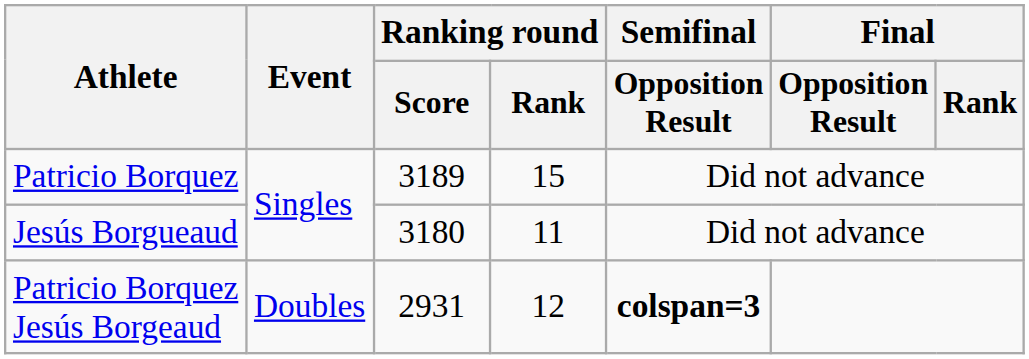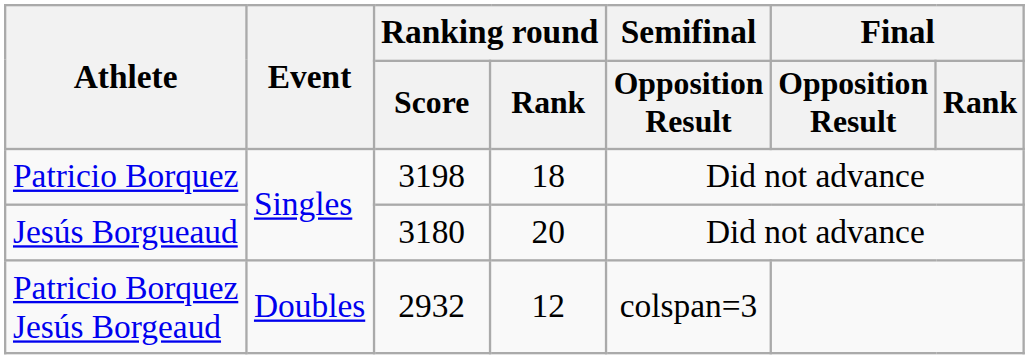(432, 176) 3189 -> (432, 176) 3198
(548, 176) 15 -> (548, 176) 18
(548, 231) 11 -> (548, 231) 20
(432, 306) 2931 -> (432, 306) 2932
(689, 306) bold -> (689, 306) normal
